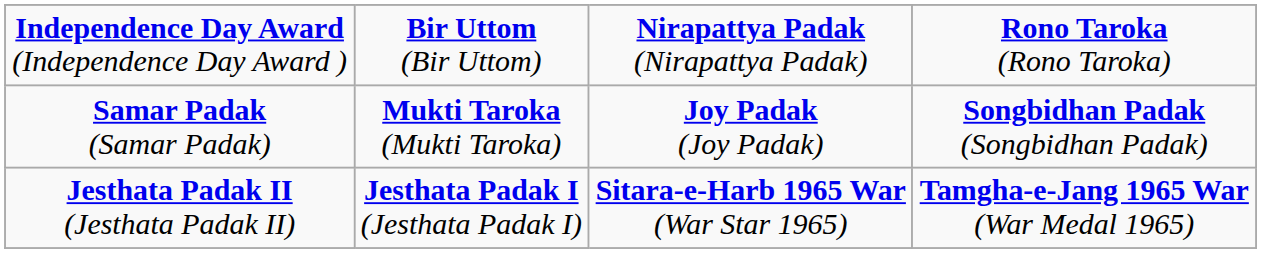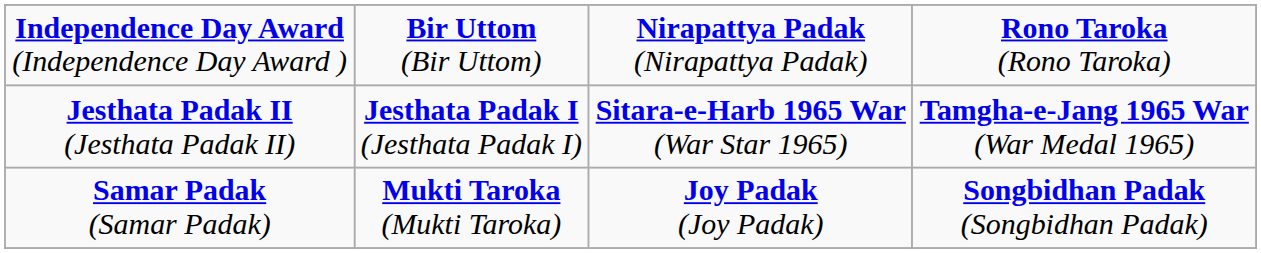rows swapped: (180, 126) <-> (180, 207)
